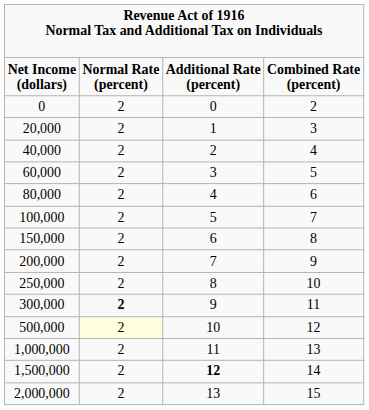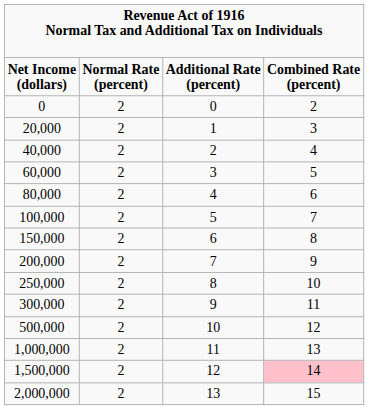(121, 305) bold -> (121, 305) normal
(121, 327) lightyellow background -> (121, 327) no background
(213, 371) bold -> (213, 371) normal
(314, 371) no background -> (314, 371) pink background
